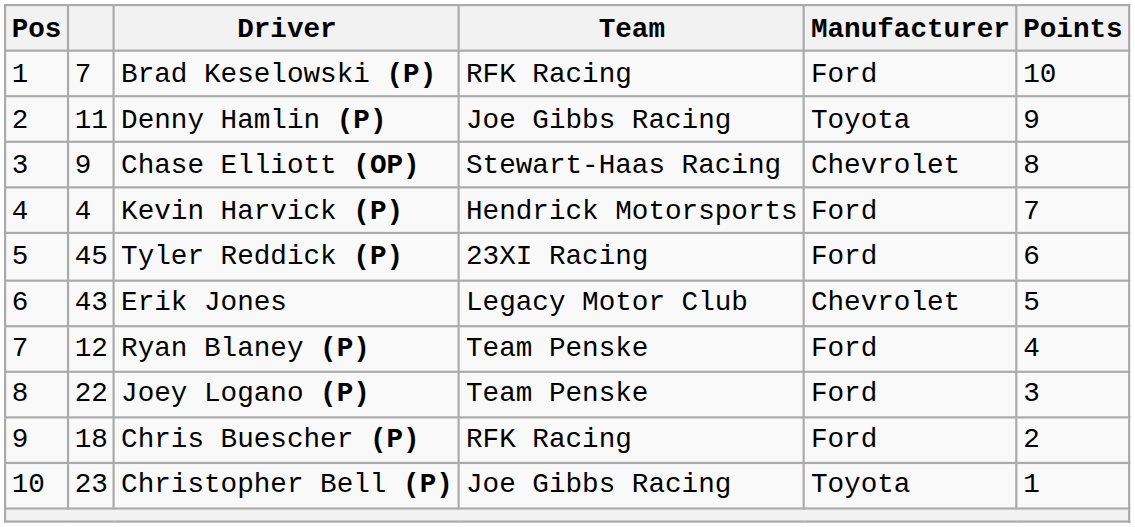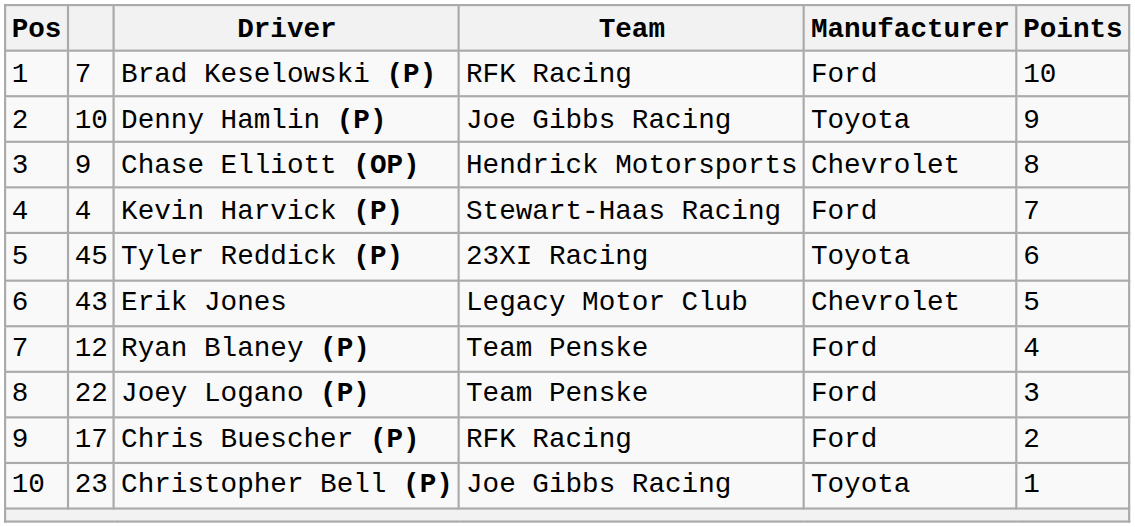(91, 119) 11 -> (91, 119) 10
(624, 165) Stewart-Haas Racing -> (632, 165) Hendrick Motorsports
(632, 211) Hendrick Motorsports -> (624, 211) Stewart-Haas Racing
(844, 257) Ford -> (861, 257) Toyota
(91, 440) 18 -> (91, 440) 17
